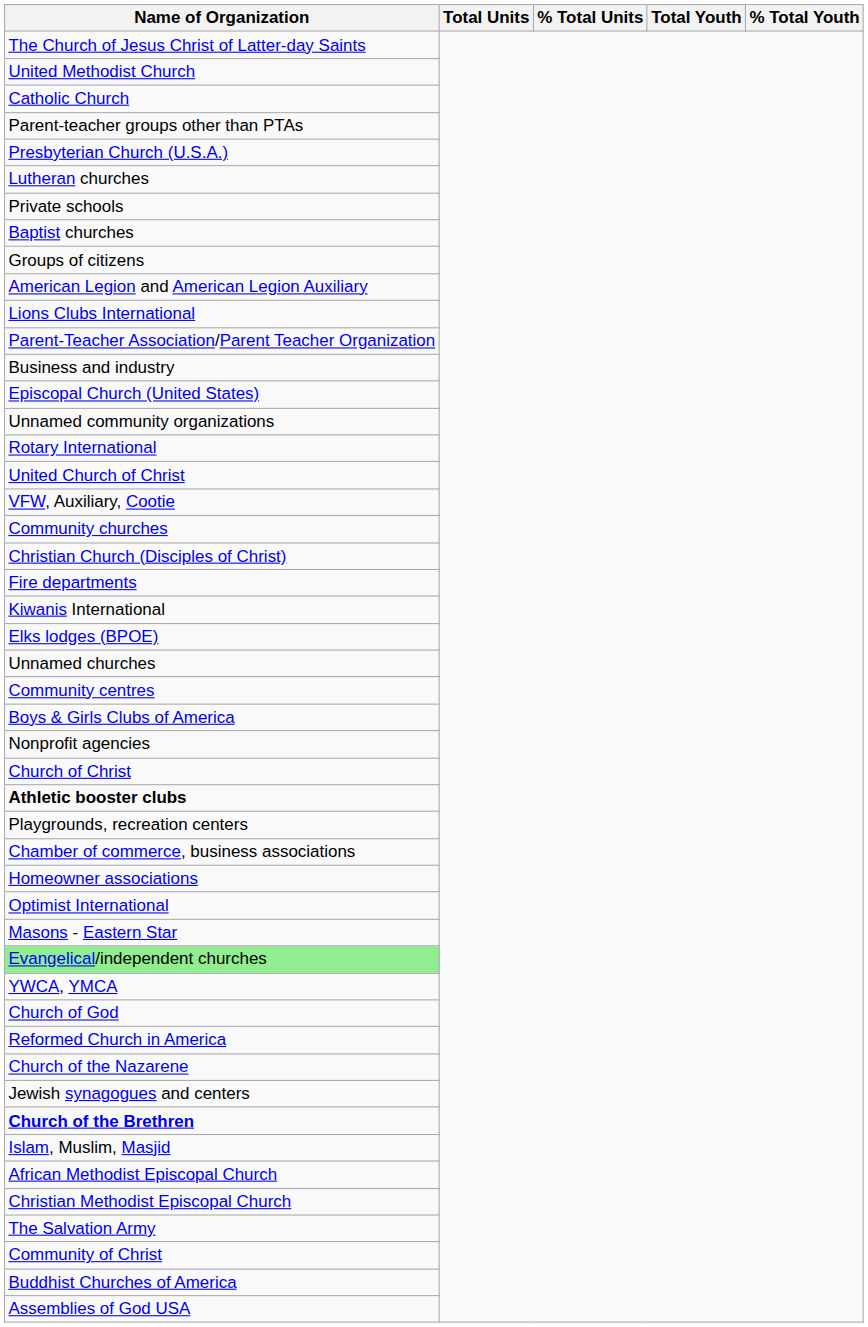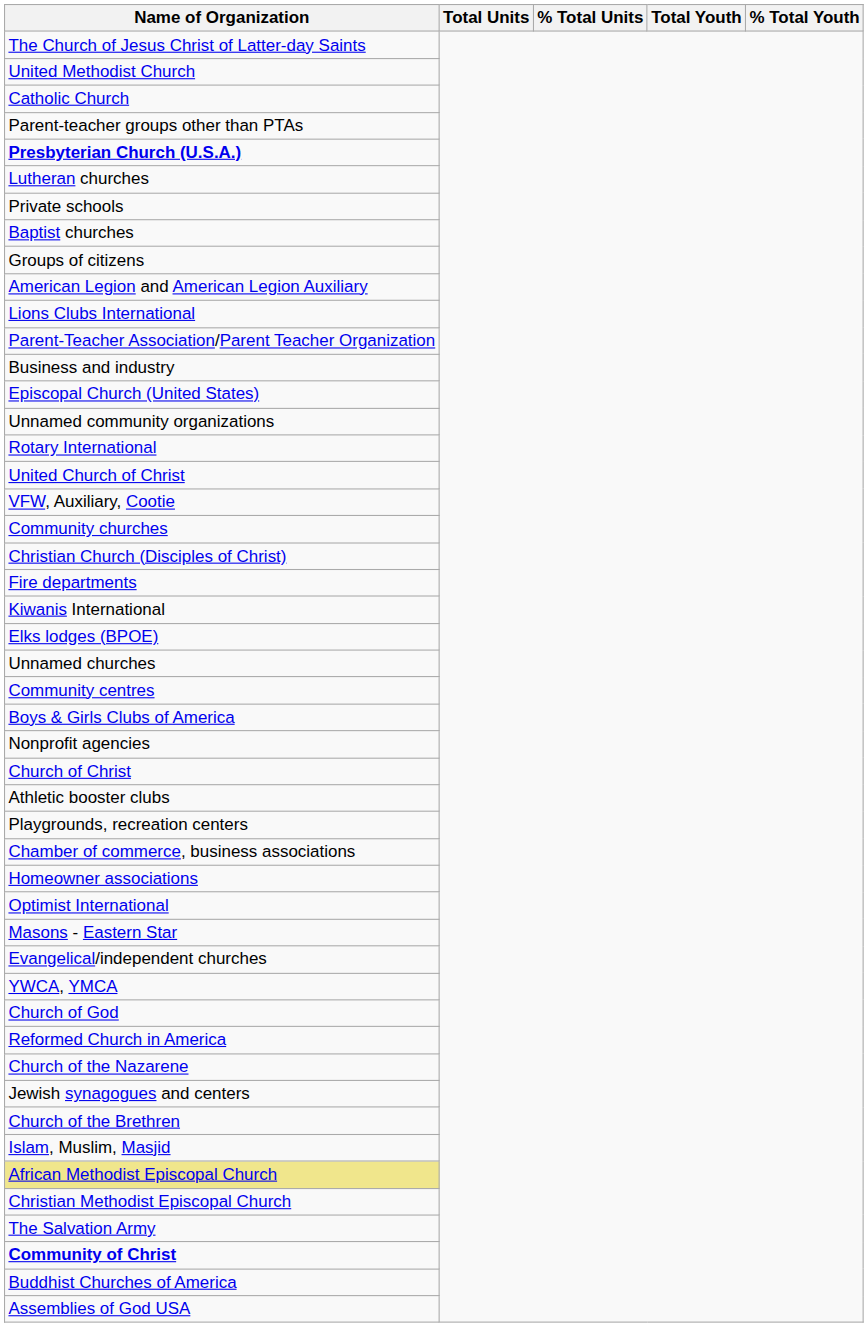(118, 152) normal -> (125, 152) bold
(97, 797) bold -> (89, 797) normal
(138, 959) lightgreen background -> (138, 959) no background
(101, 1120) bold -> (94, 1120) normal
(143, 1174) no background -> (143, 1174) khaki background
(85, 1255) normal -> (92, 1255) bold
